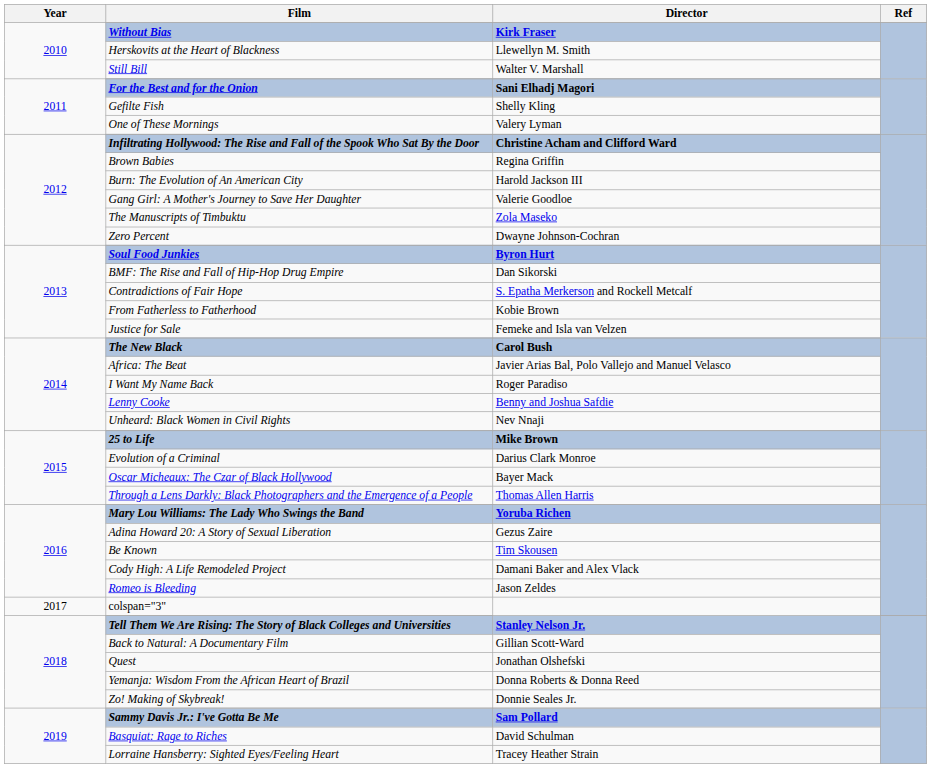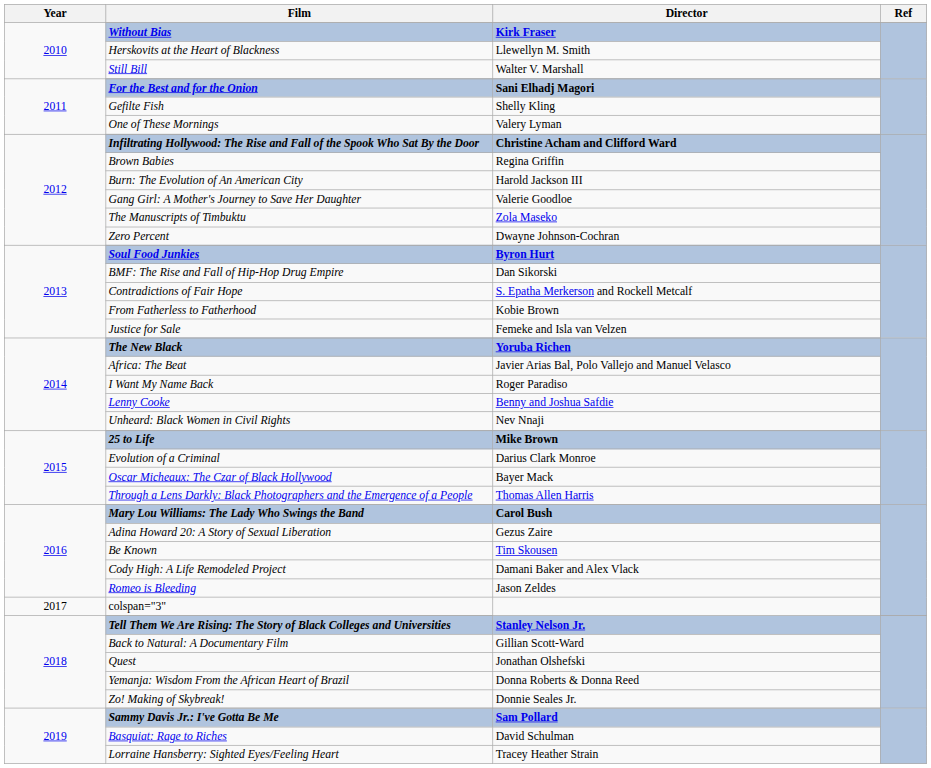(524, 347) Carol Bush -> (533, 347) Yoruba Richen
(533, 513) Yoruba Richen -> (524, 513) Carol Bush
